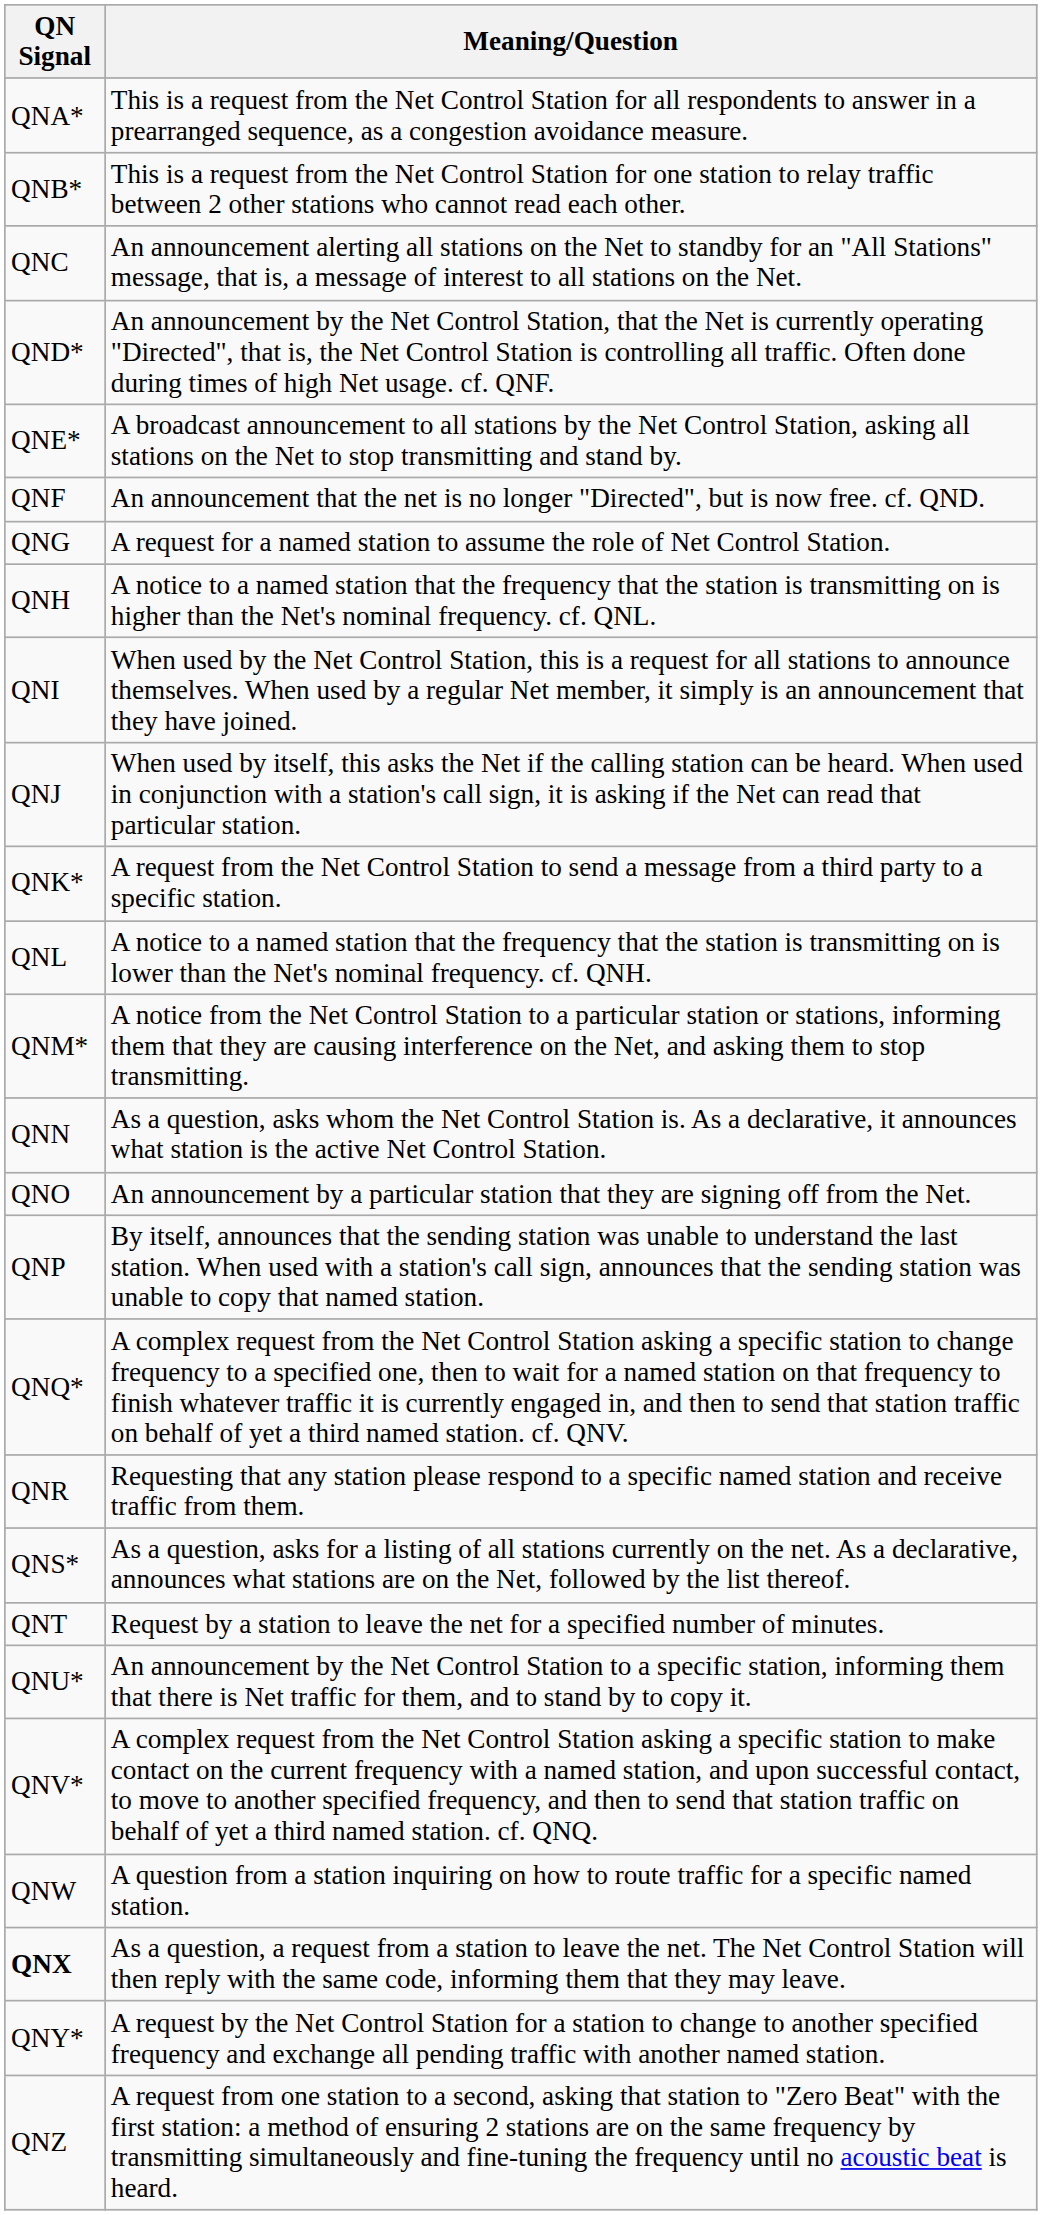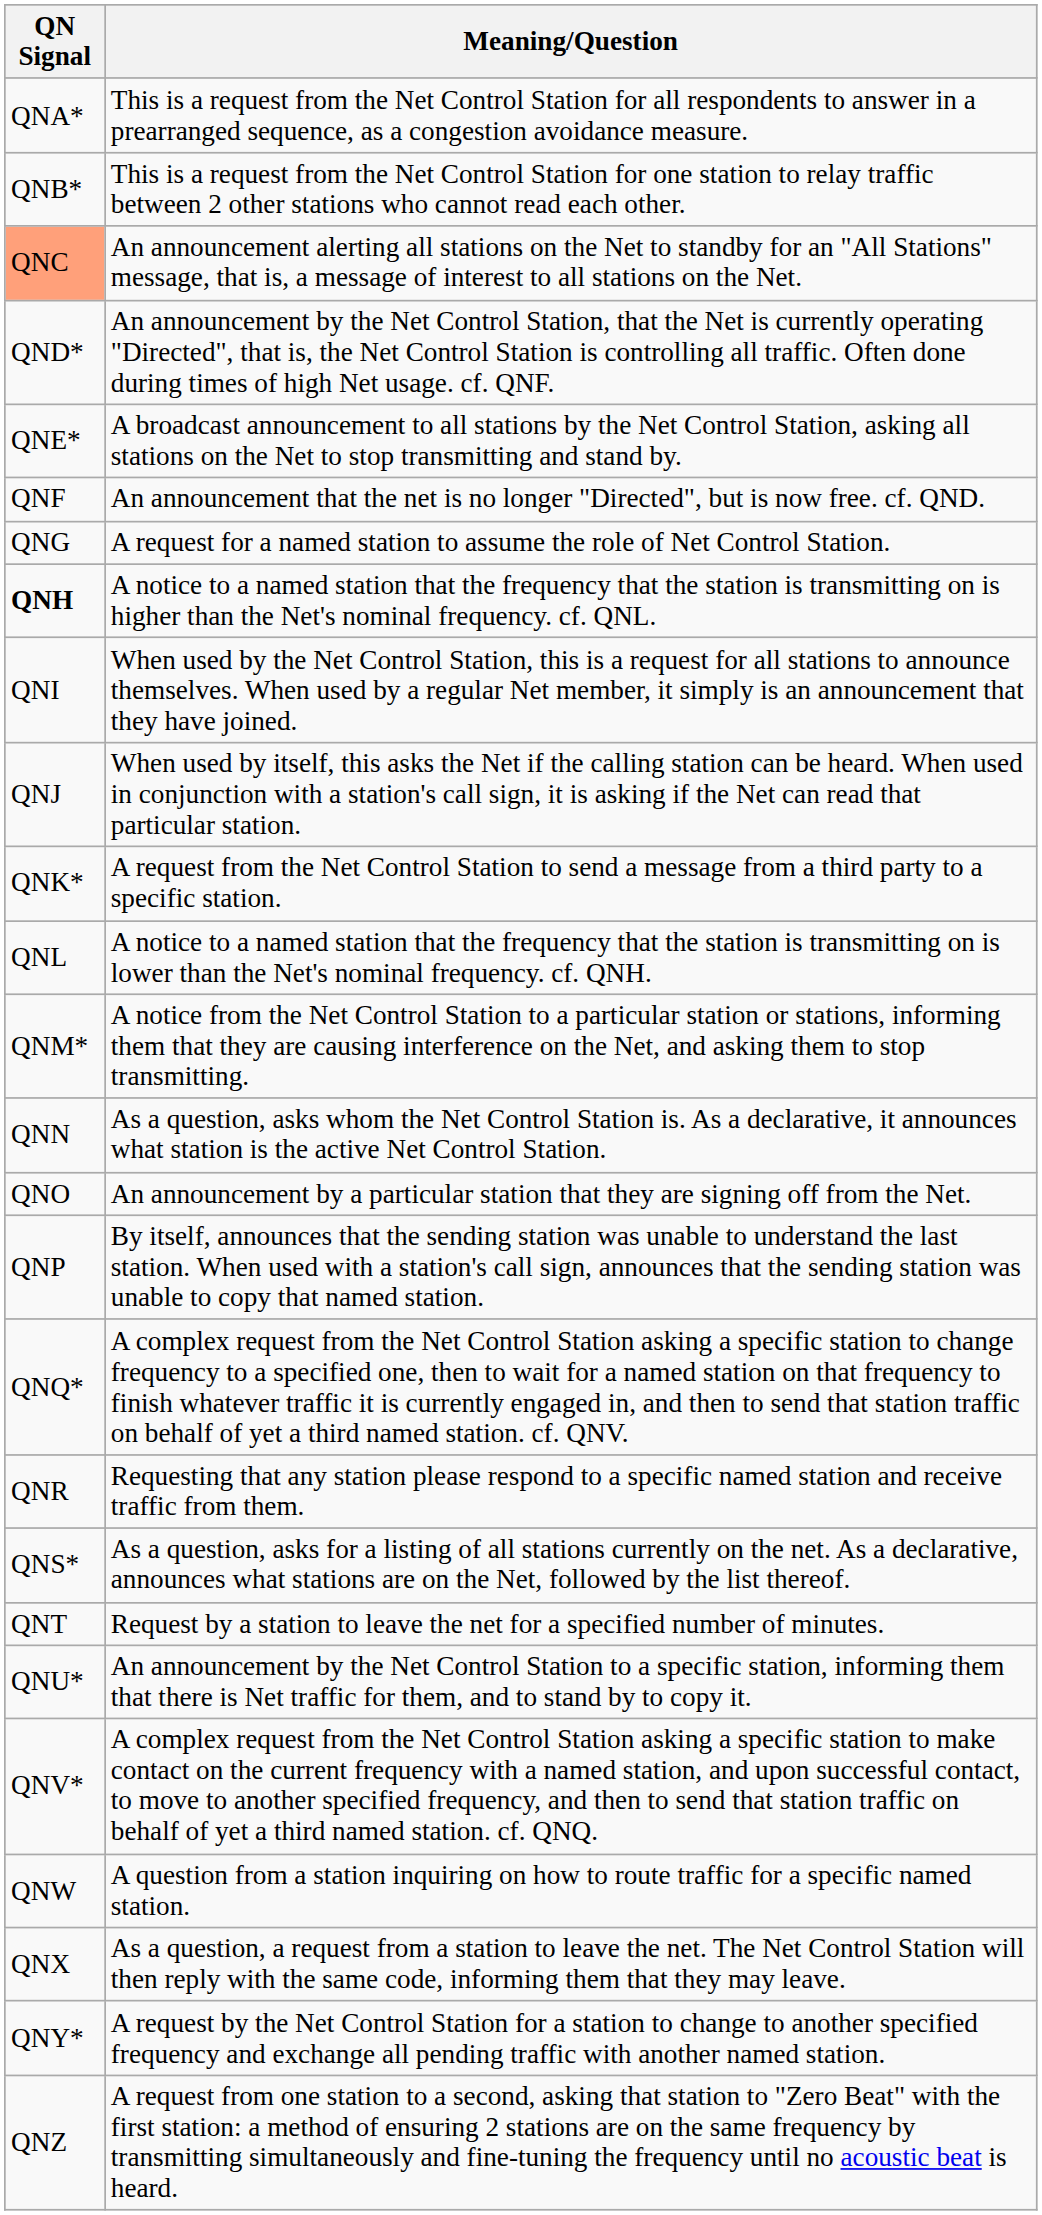(40, 262) no background -> (40, 262) lightsalmon background
(41, 600) normal -> (42, 600) bold
(41, 1964) bold -> (41, 1964) normal
